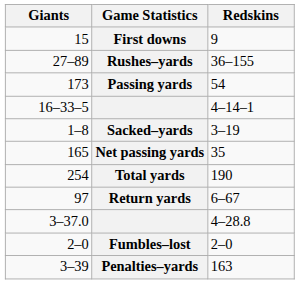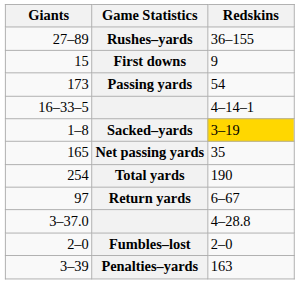rows swapped: (82, 38) <-> (71, 61)
(225, 130) no background -> (225, 130) gold background
